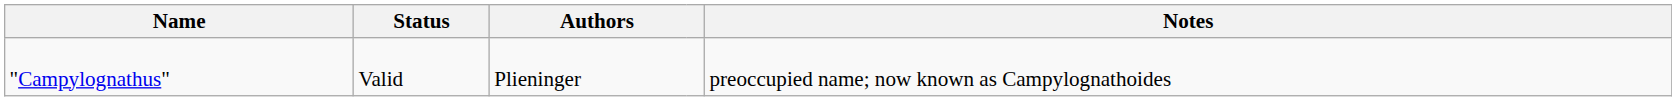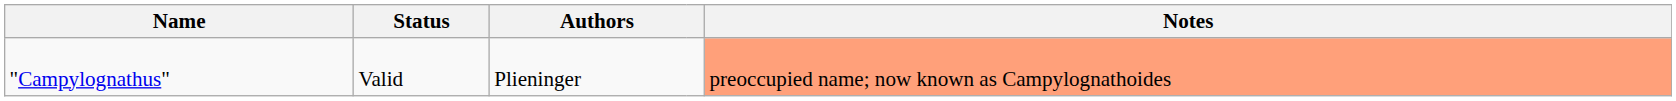(940, 78) no background -> (940, 78) lightsalmon background
